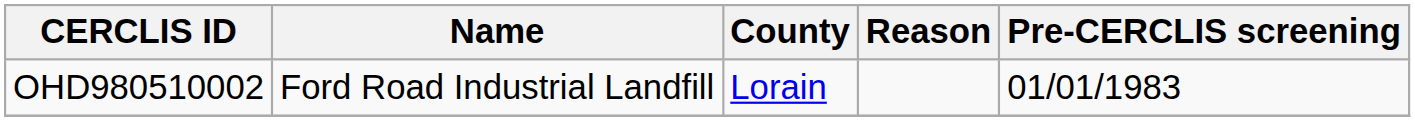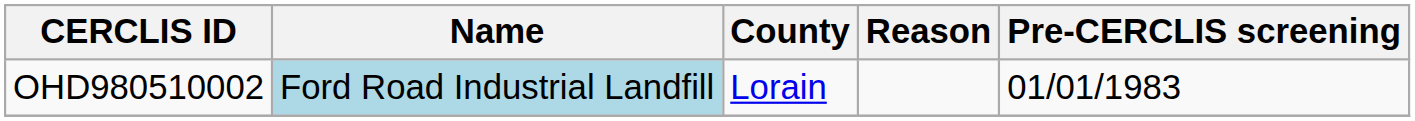(497, 87) no background -> (497, 87) lightblue background
